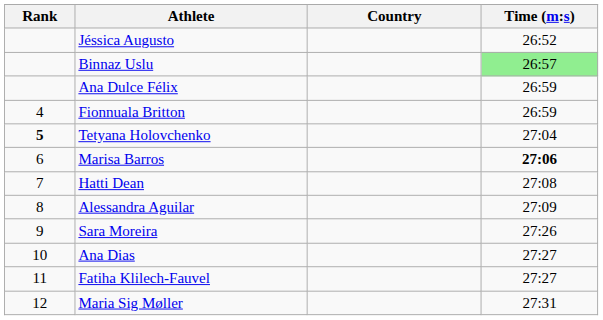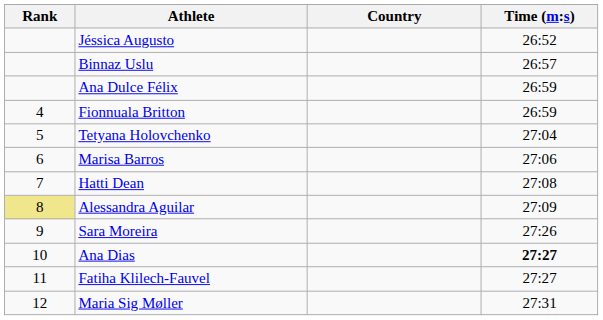(540, 64) lightgreen background -> (540, 64) no background
(40, 135) bold -> (40, 135) normal
(540, 159) bold -> (540, 159) normal
(40, 207) no background -> (40, 207) khaki background
(540, 254) normal -> (540, 254) bold
